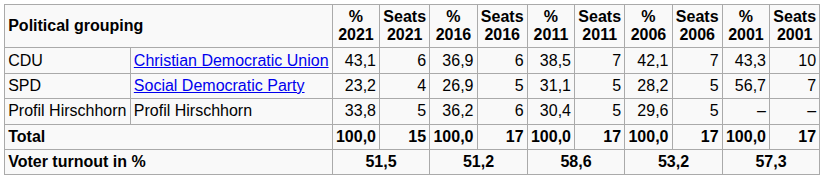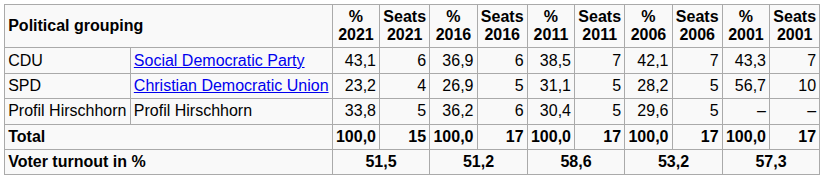(231, 60) Christian Democratic Union -> (219, 60) Social Democratic Party
(807, 60) 10 -> (812, 60) 7
(219, 85) Social Democratic Party -> (231, 85) Christian Democratic Union
(812, 85) 7 -> (807, 85) 10
